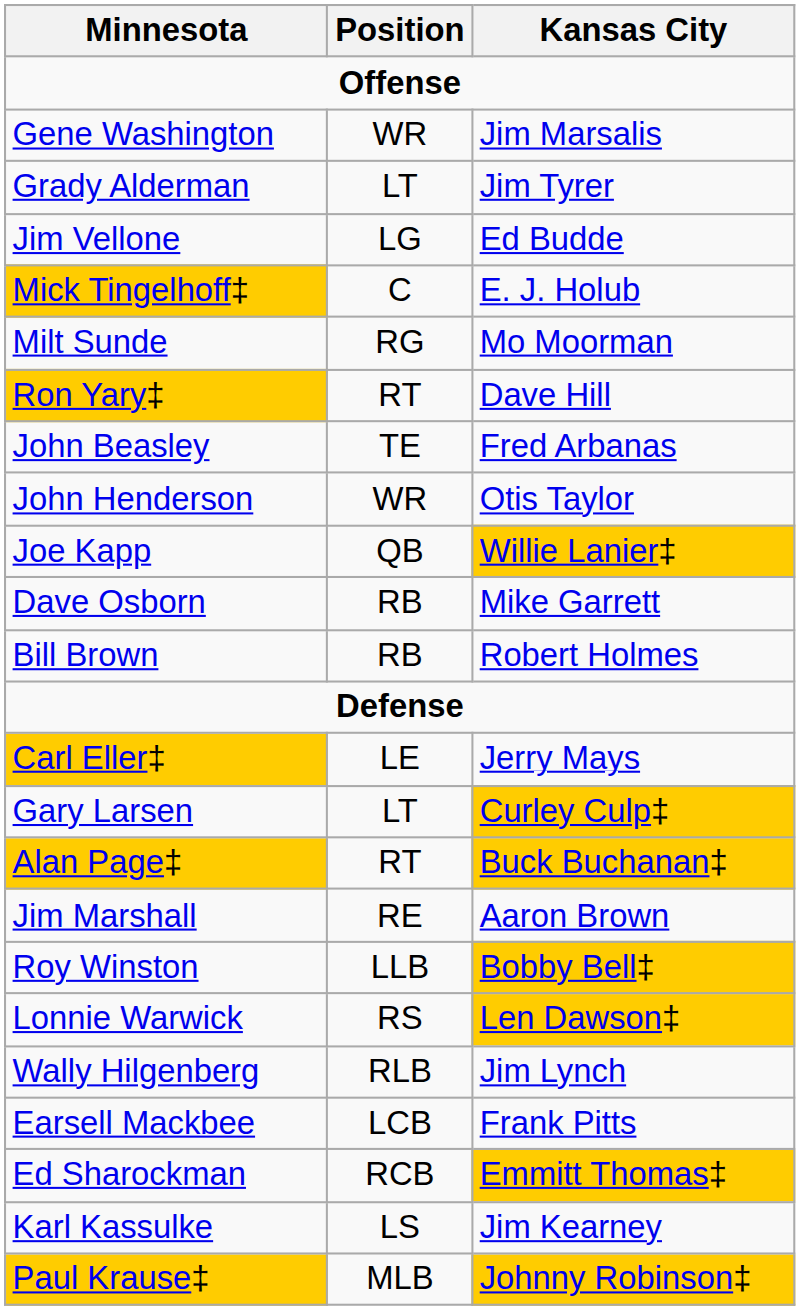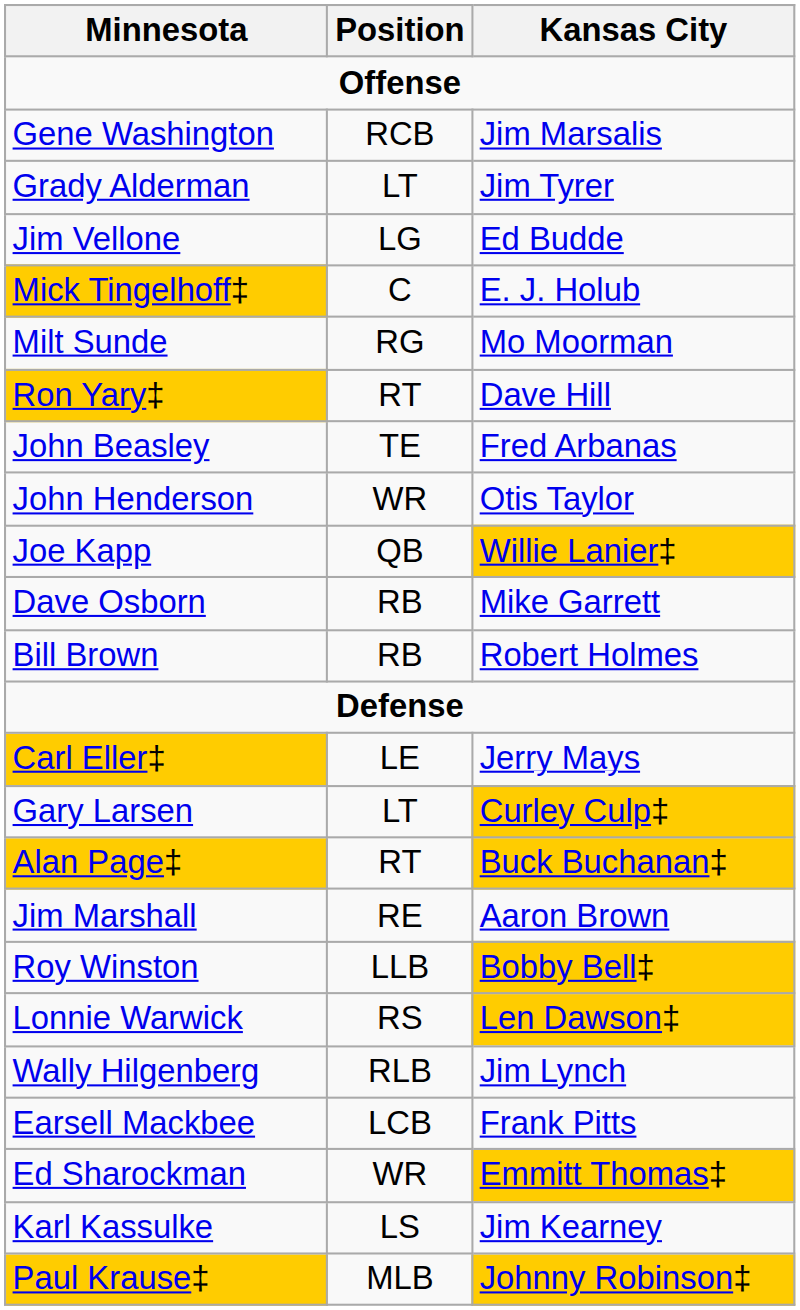(400, 134) WR -> (400, 134) RCB
(400, 1174) RCB -> (400, 1174) WR
